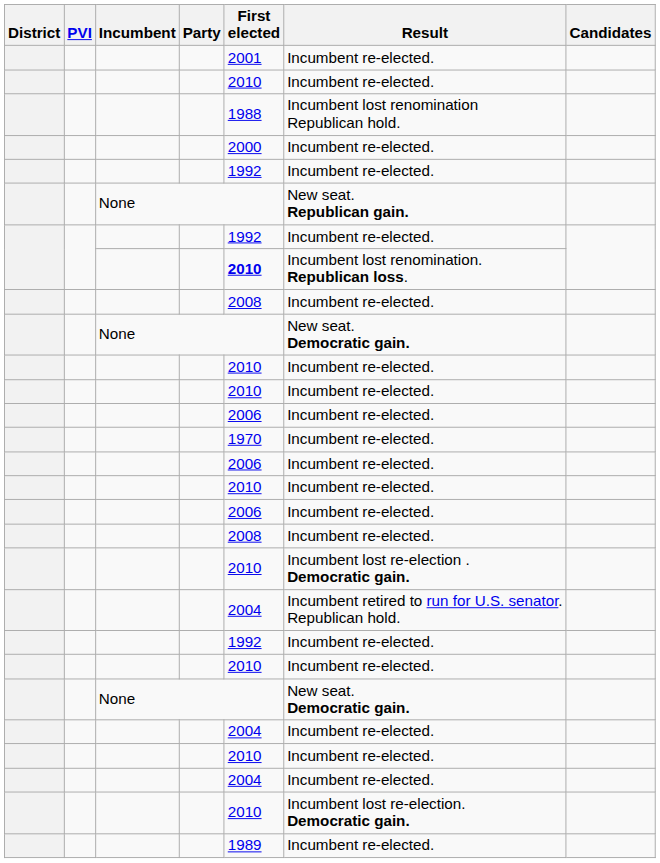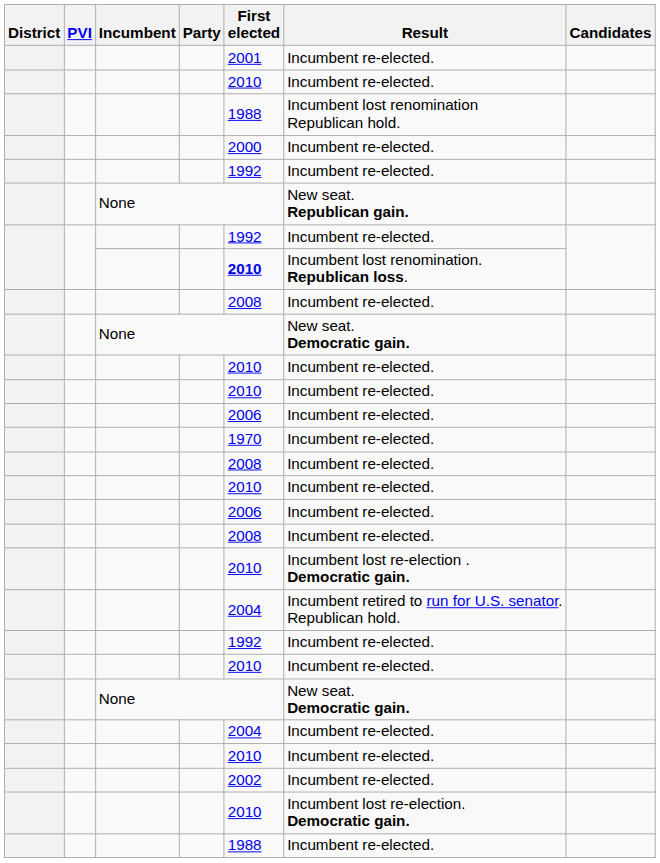(245, 463) 2006 -> (245, 463) 2008
(245, 780) 2004 -> (245, 780) 2002
(245, 845) 1989 -> (245, 845) 1988
